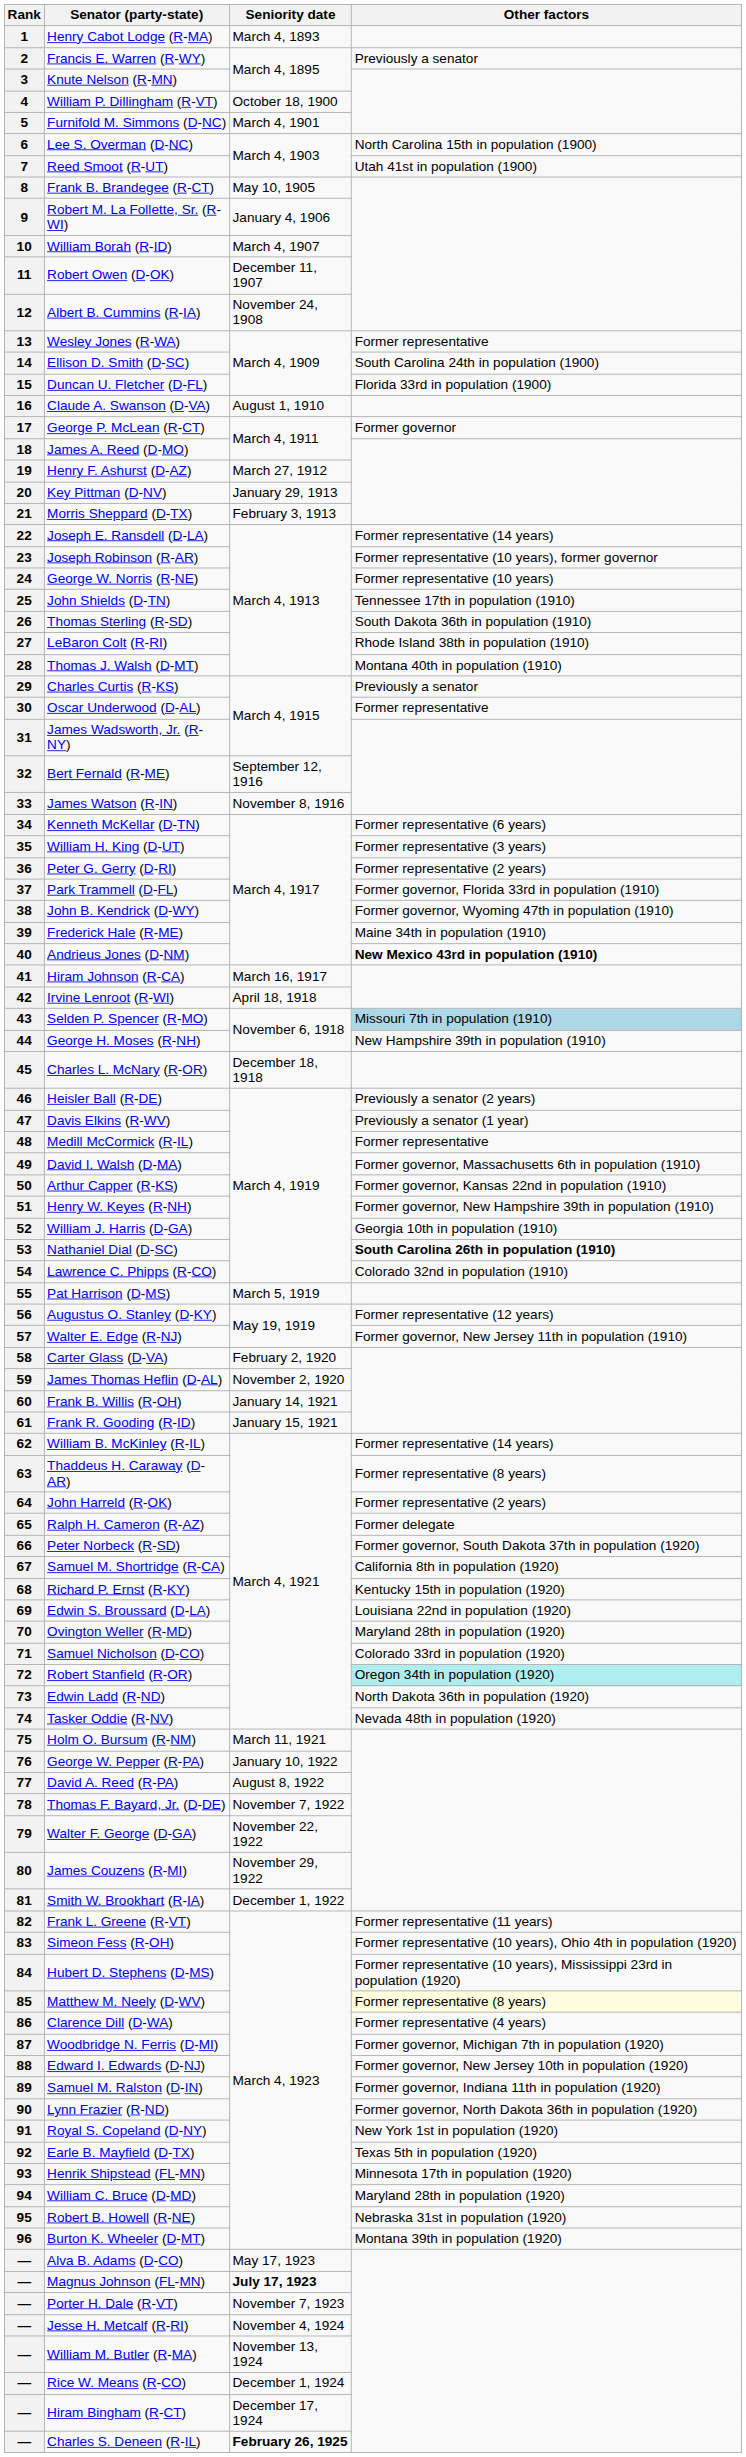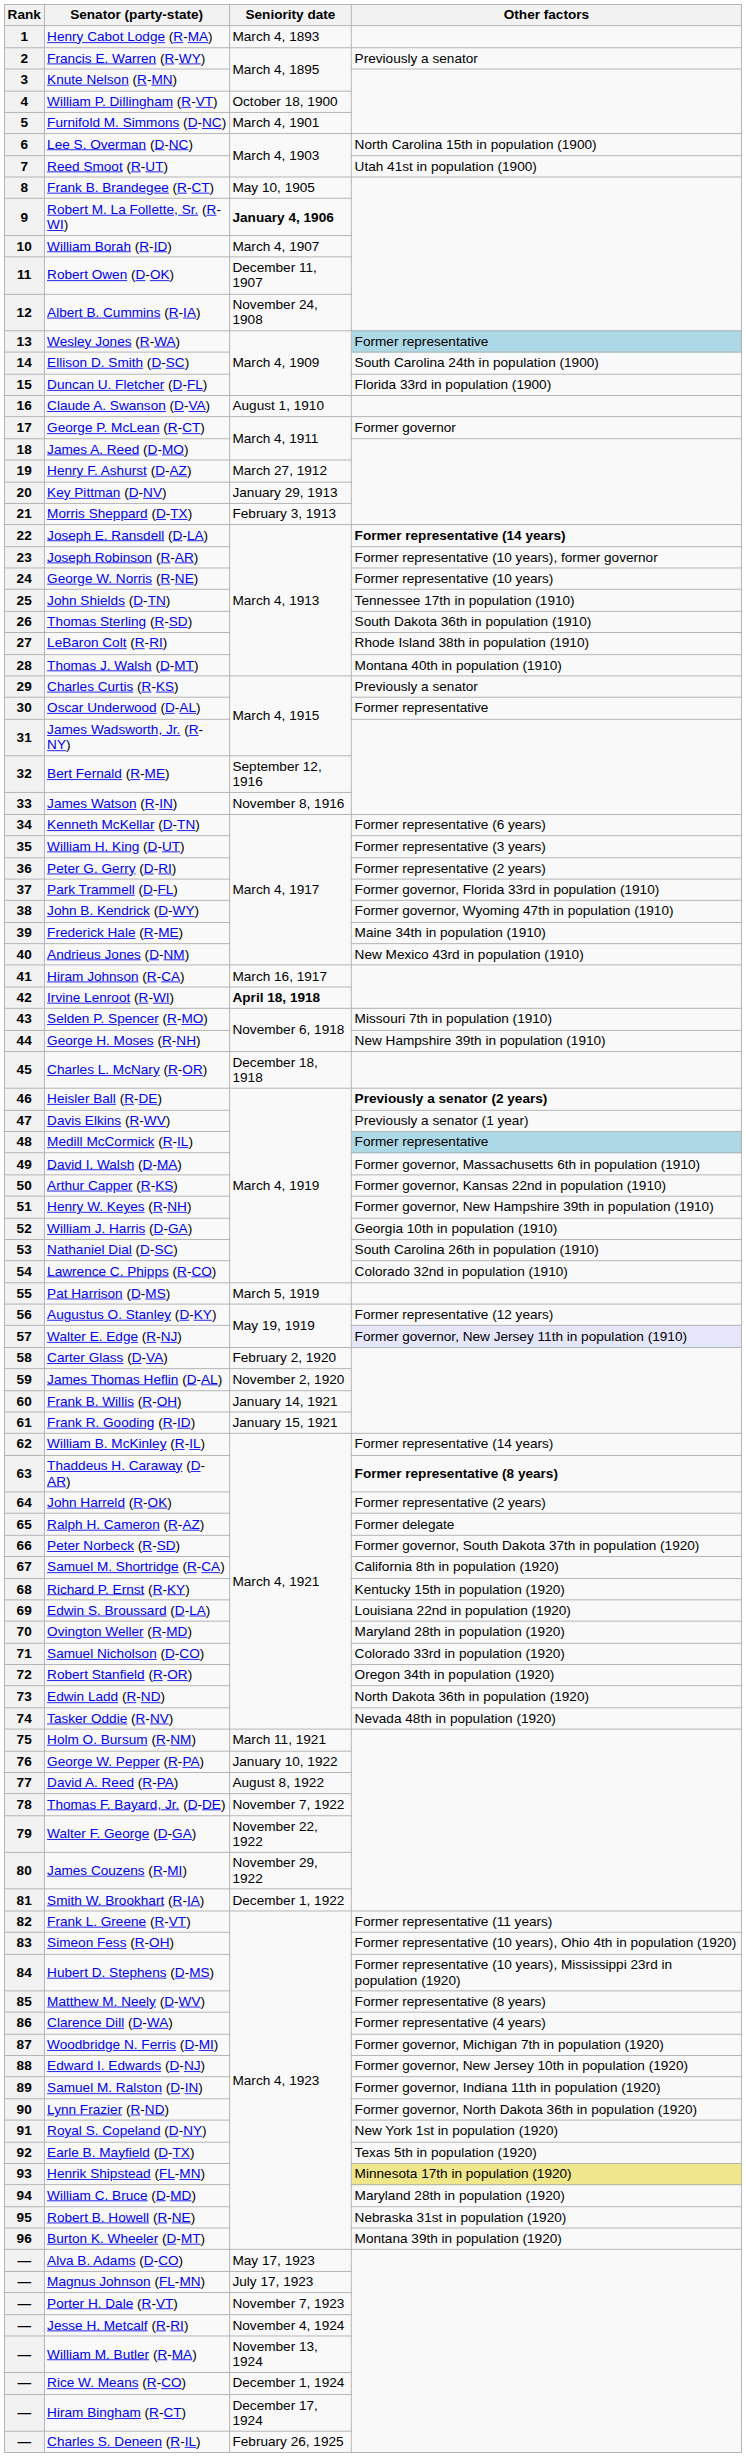(281, 217) normal -> (283, 217) bold
(422, 341) no background -> (422, 341) lightblue background
(454, 535) normal -> (460, 535) bold
(476, 954) bold -> (469, 954) normal
(275, 997) normal -> (276, 997) bold
(453, 1019) lightblue background -> (453, 1019) no background
(445, 1099) normal -> (451, 1099) bold
(422, 1142) no background -> (422, 1142) lightblue background
(485, 1250) bold -> (477, 1250) normal
(521, 1336) no background -> (521, 1336) lavender background
(450, 1473) normal -> (456, 1473) bold
(455, 1675) paleturquoise background -> (454, 1675) no background
(450, 2001) lightyellow background -> (450, 2001) no background
(463, 2174) no background -> (463, 2174) khaki background
(275, 2282) bold -> (273, 2282) normal
(290, 2442) bold -> (288, 2442) normal
